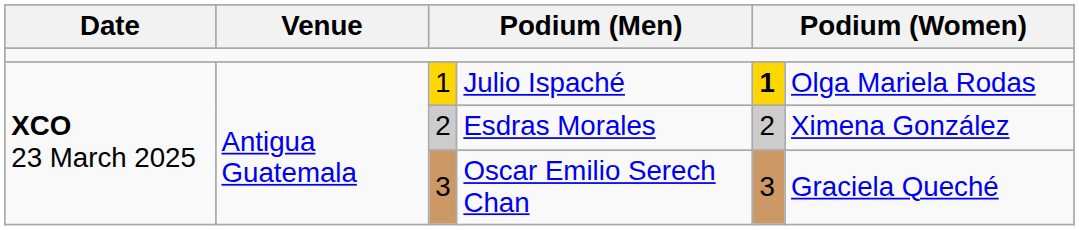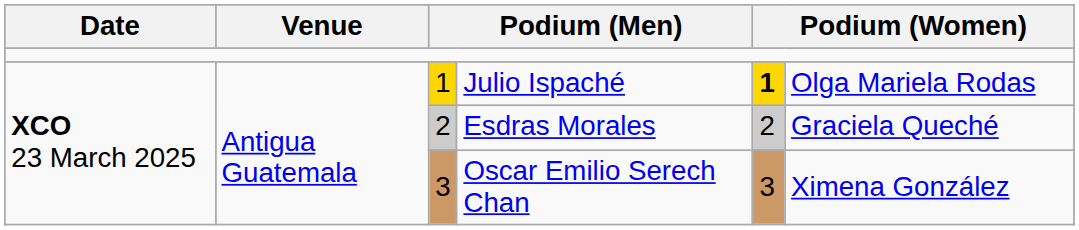(900, 127) Ximena González -> (895, 127) Graciela Queché
(895, 186) Graciela Queché -> (900, 186) Ximena González
